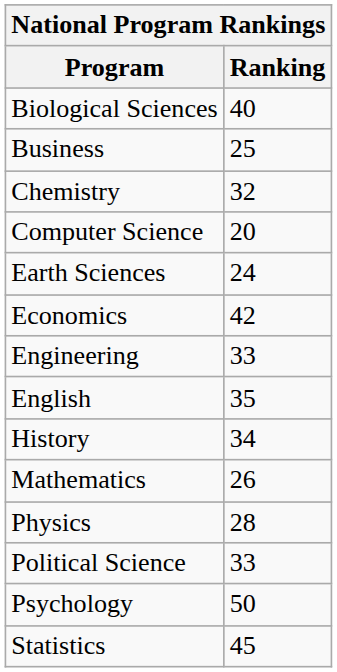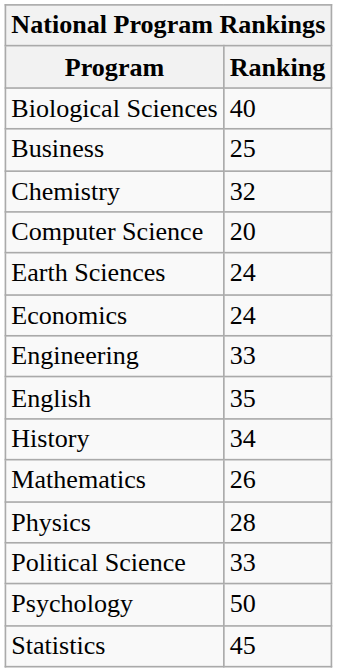(243, 314) 42 -> (243, 314) 24
